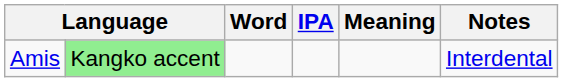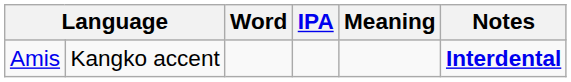(145, 58) lightgreen background -> (145, 58) no background
(499, 58) normal -> (504, 58) bold
